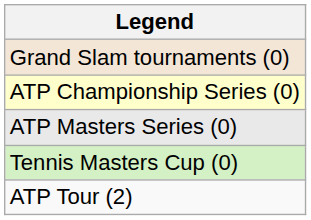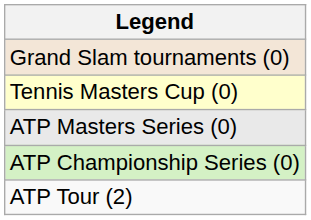(155, 92) ATP Championship Series (0) -> (124, 92) Tennis Masters Cup (0)
(124, 162) Tennis Masters Cup (0) -> (155, 162) ATP Championship Series (0)
